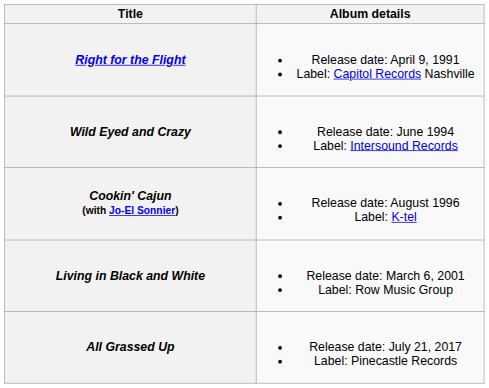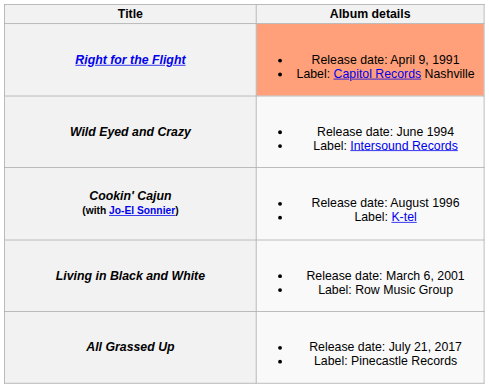(370, 67) no background -> (370, 67) lightsalmon background
